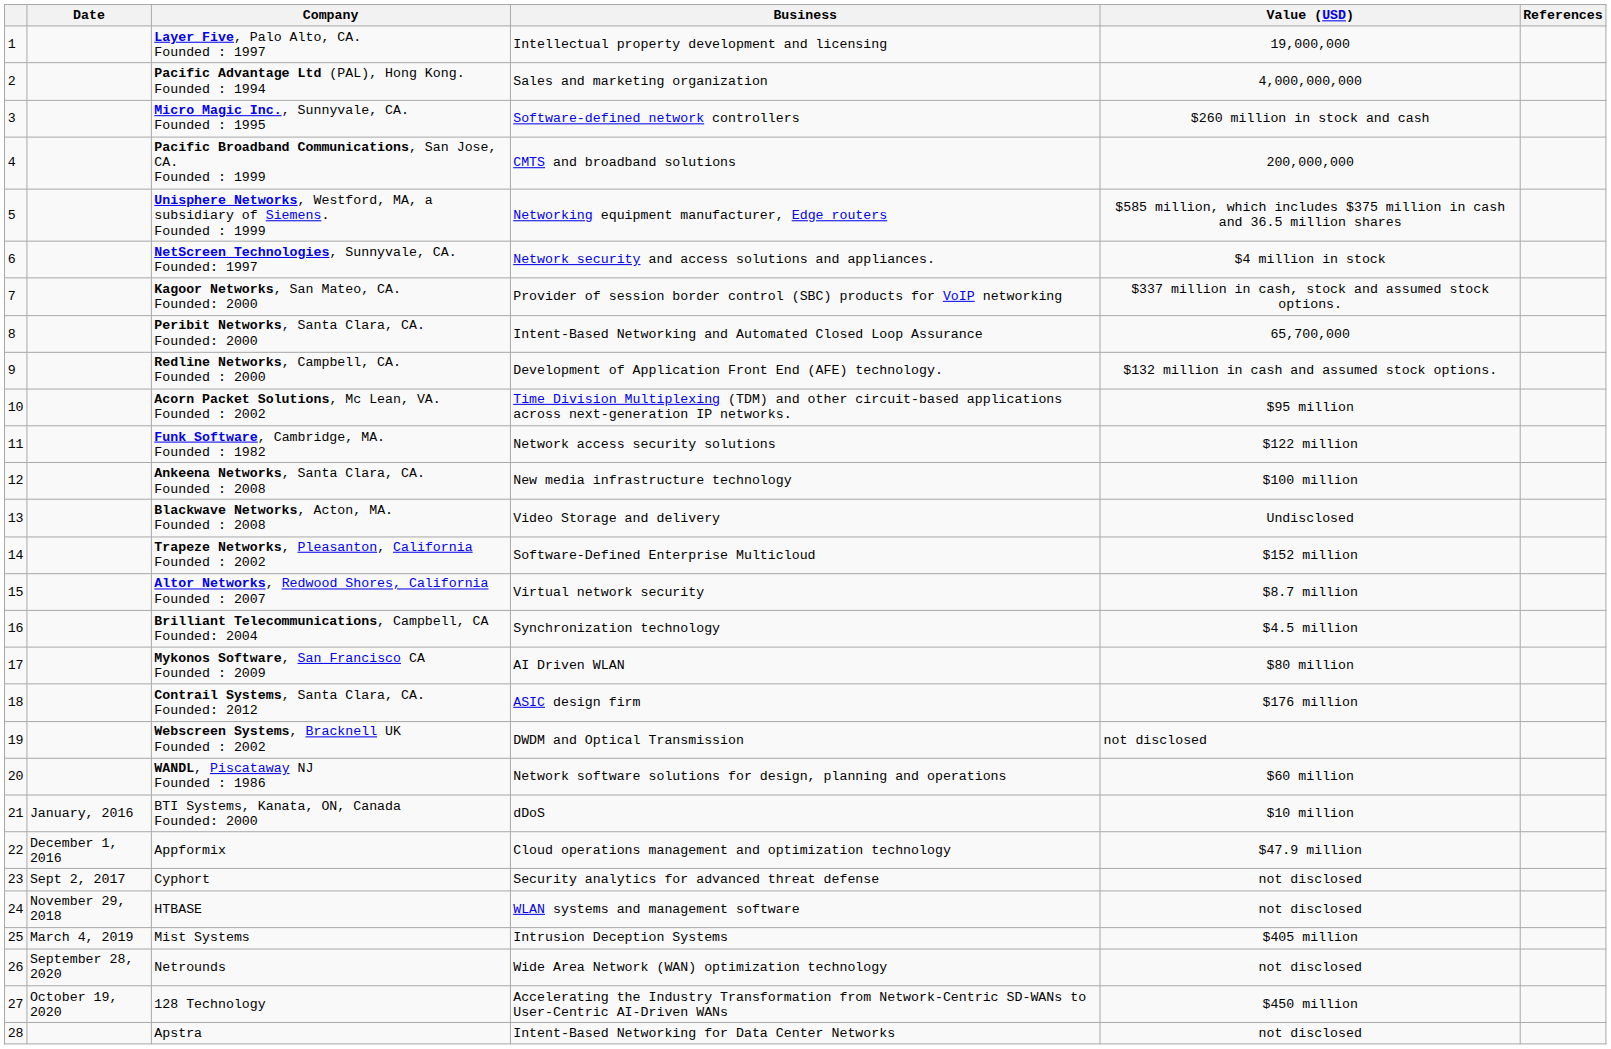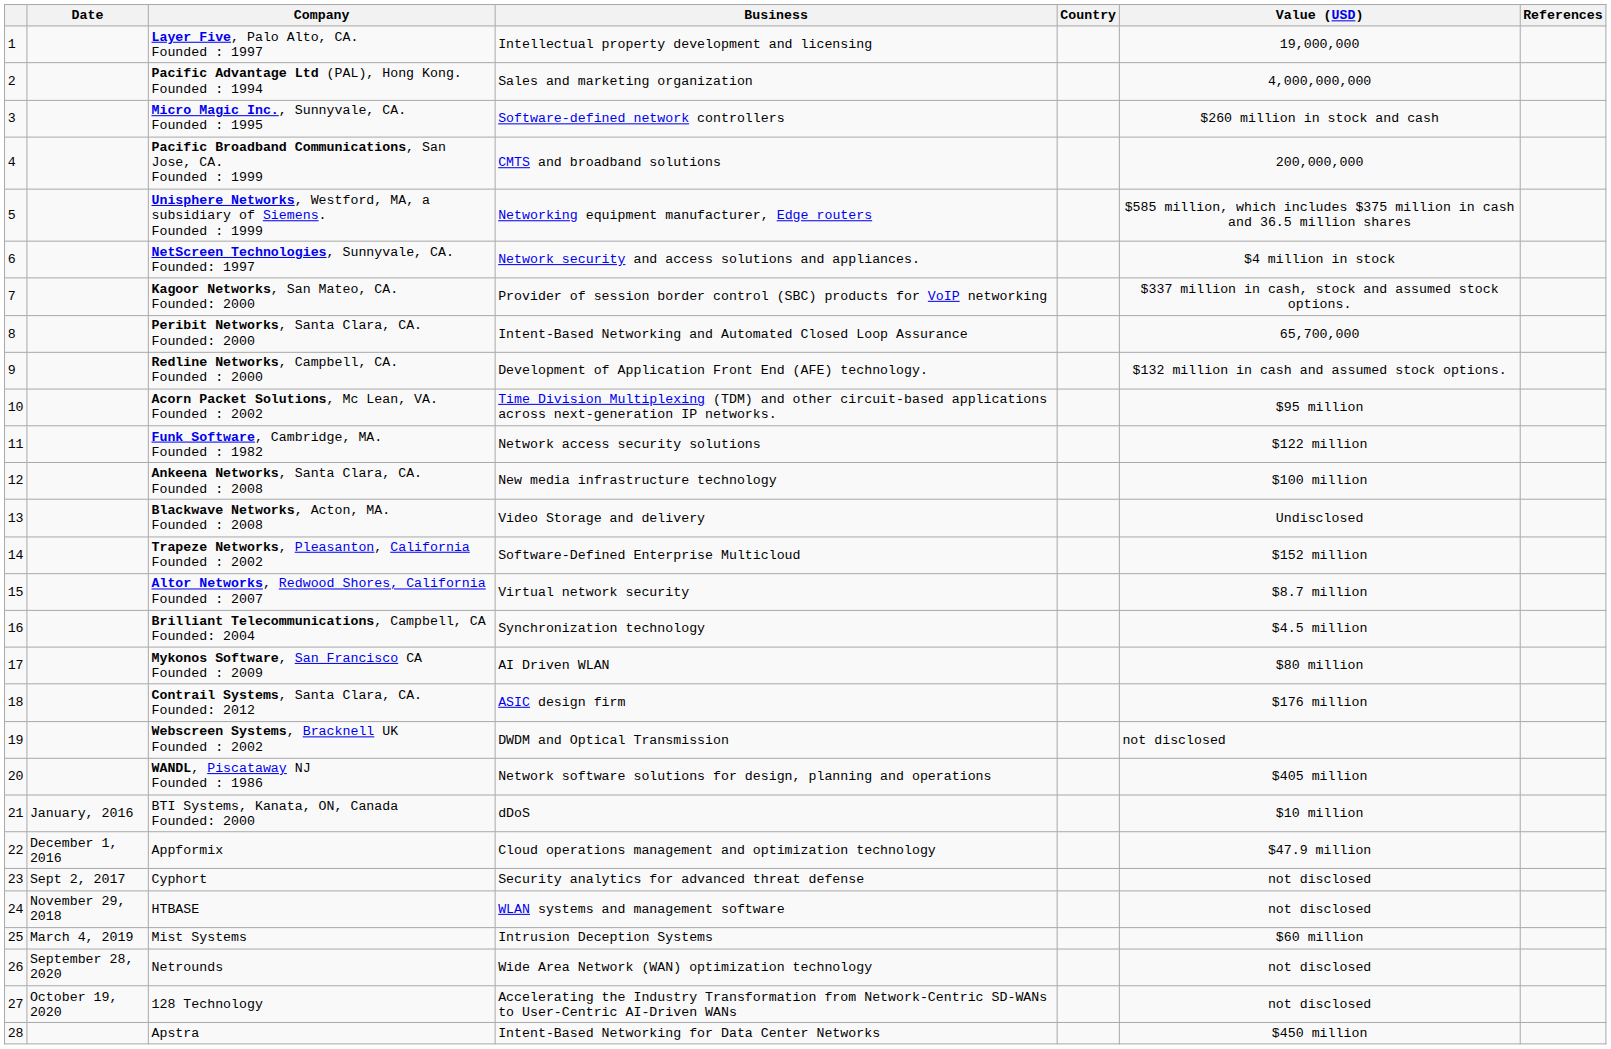+ column: (1088, 15)
(1310, 776) $60 million -> (1320, 776) $405 million
(1310, 938) $405 million -> (1320, 938) $60 million
(1310, 1004) $450 million -> (1320, 1004) not disclosed
(1310, 1034) not disclosed -> (1320, 1034) $450 million
